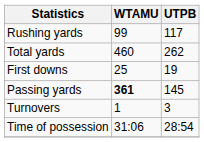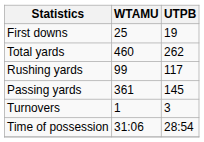rows swapped: (37, 71) <-> (45, 33)
(124, 89) bold -> (124, 89) normal
